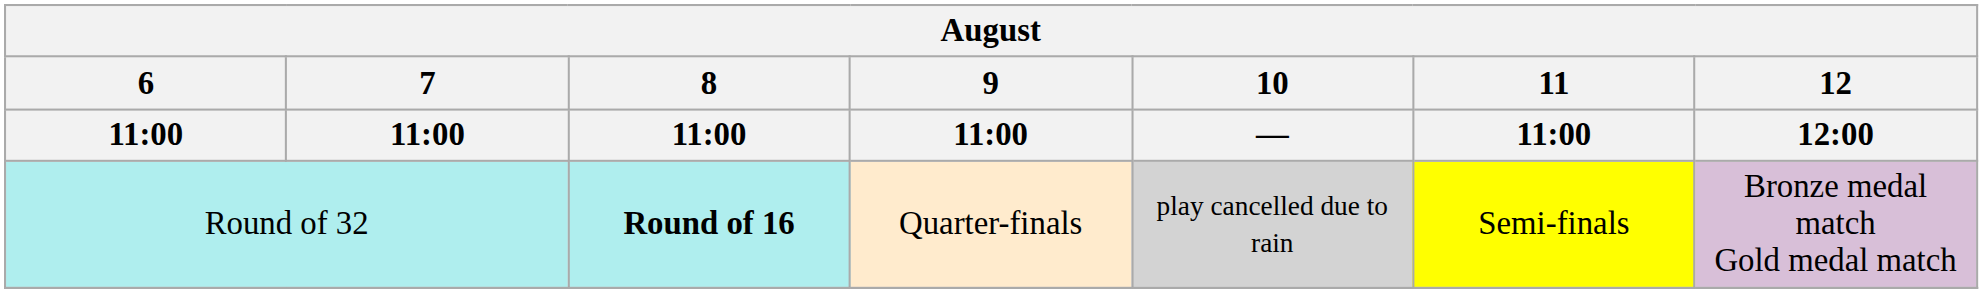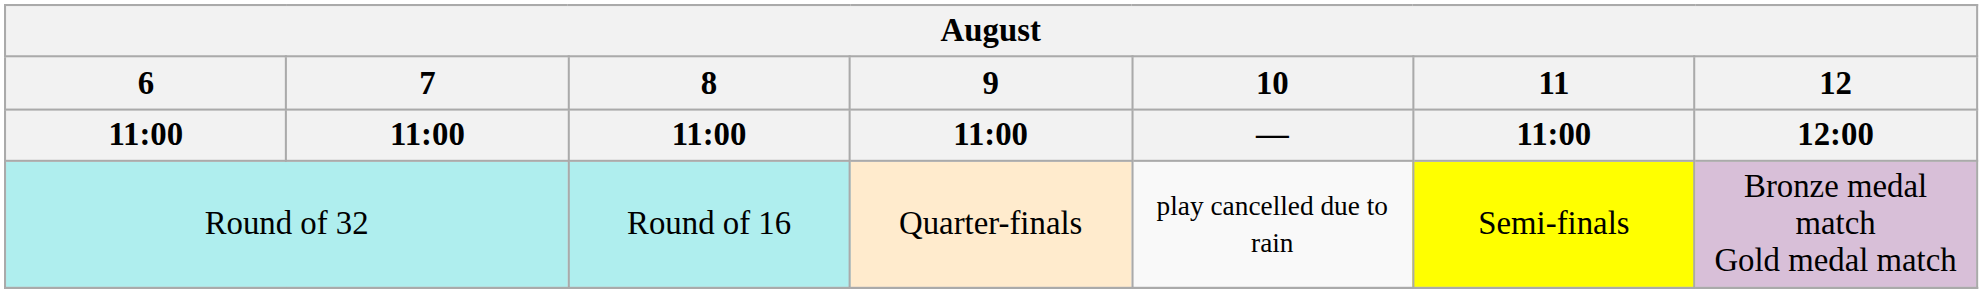(709, 223) bold -> (709, 223) normal
(1272, 225) lightgrey background -> (1272, 225) no background
